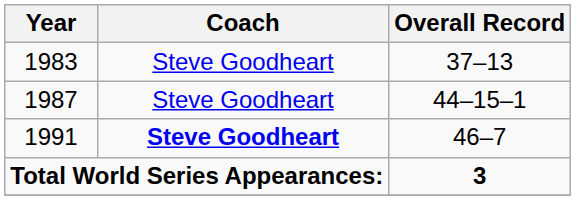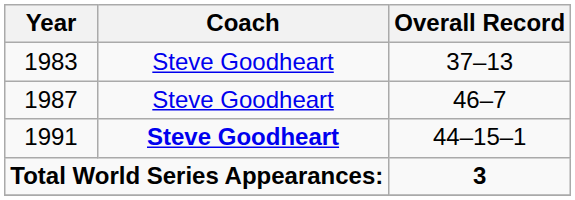(480, 99) 44–15–1 -> (480, 99) 46–7
(480, 137) 46–7 -> (480, 137) 44–15–1
